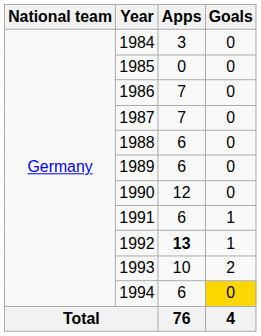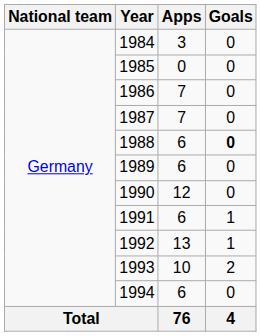(231, 142) normal -> (231, 142) bold
(182, 243) bold -> (182, 243) normal
(231, 293) gold background -> (231, 293) no background
